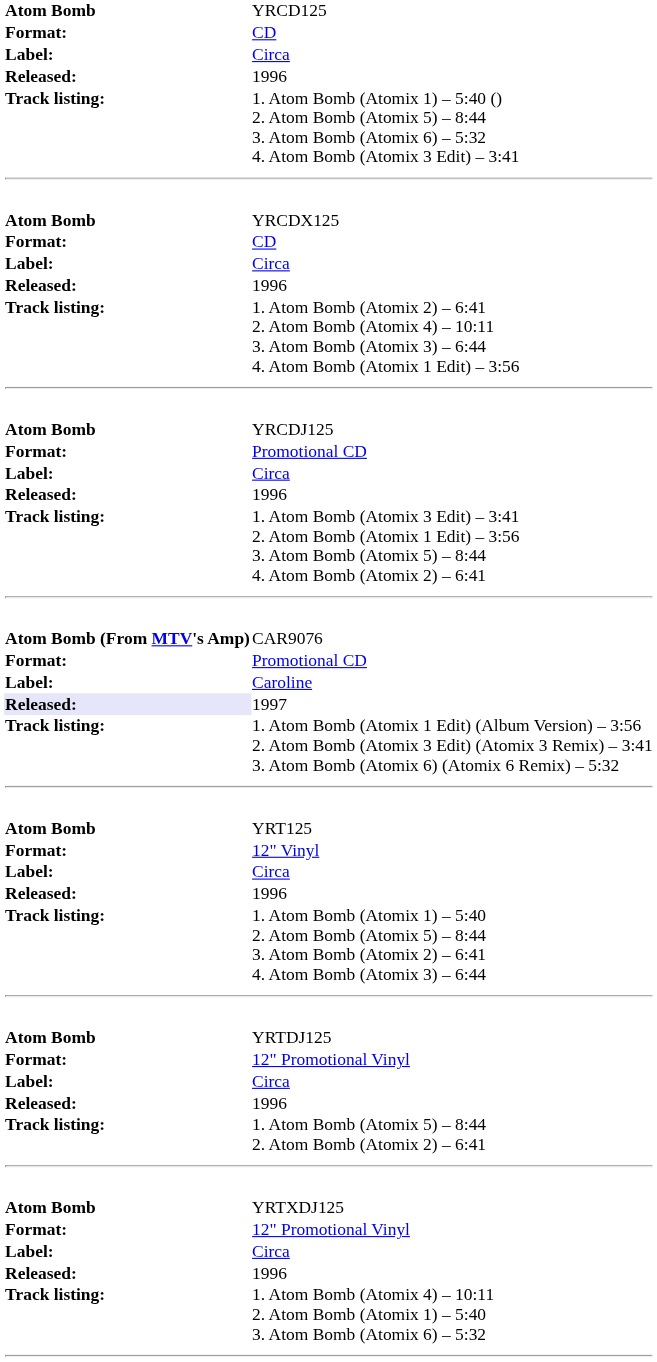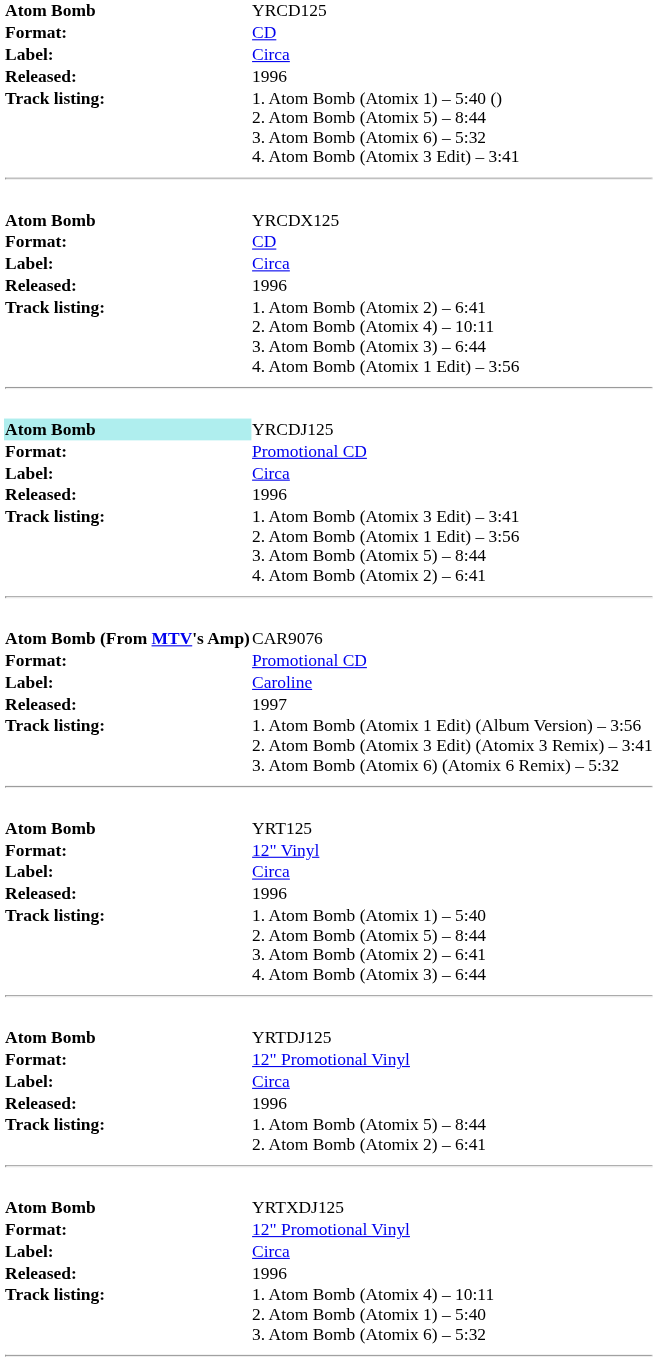(50, 429) no background -> (50, 429) paleturquoise background
(41, 704) lavender background -> (41, 704) no background
